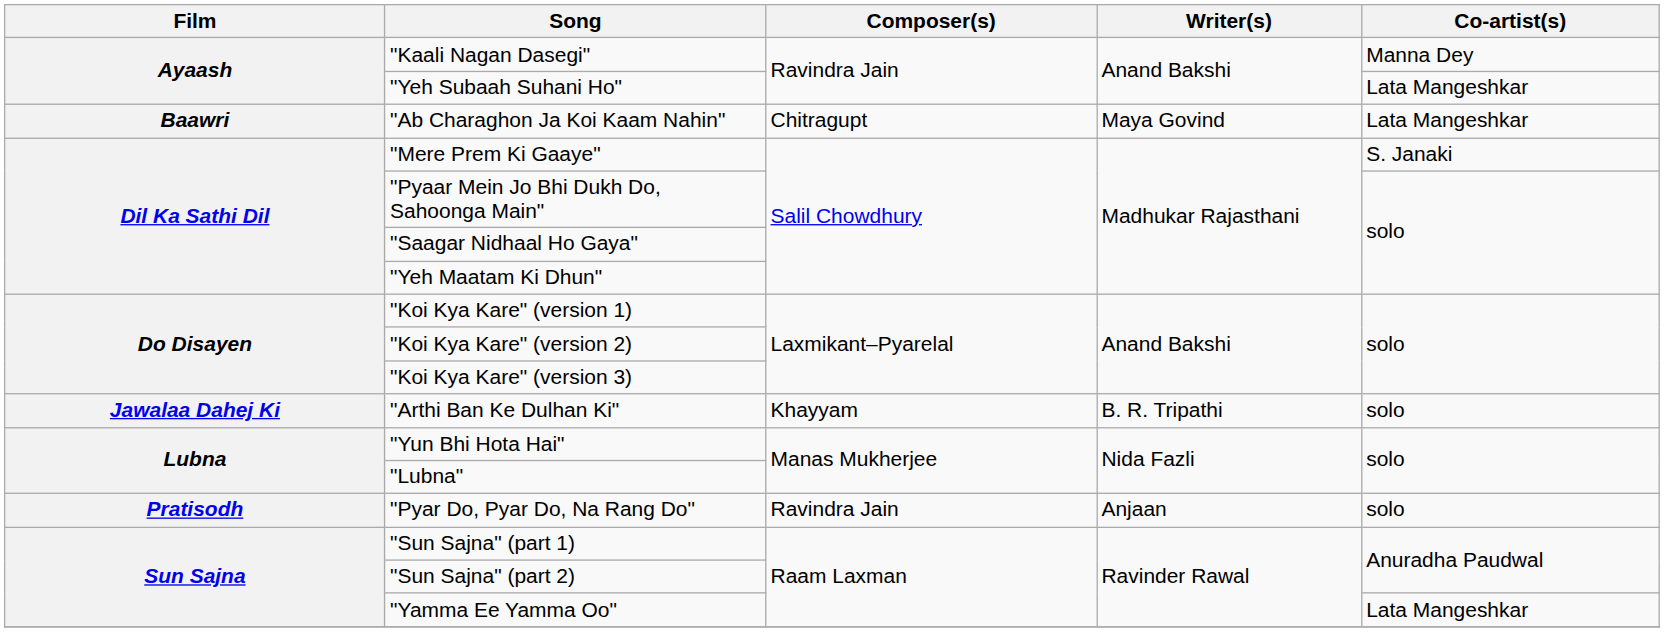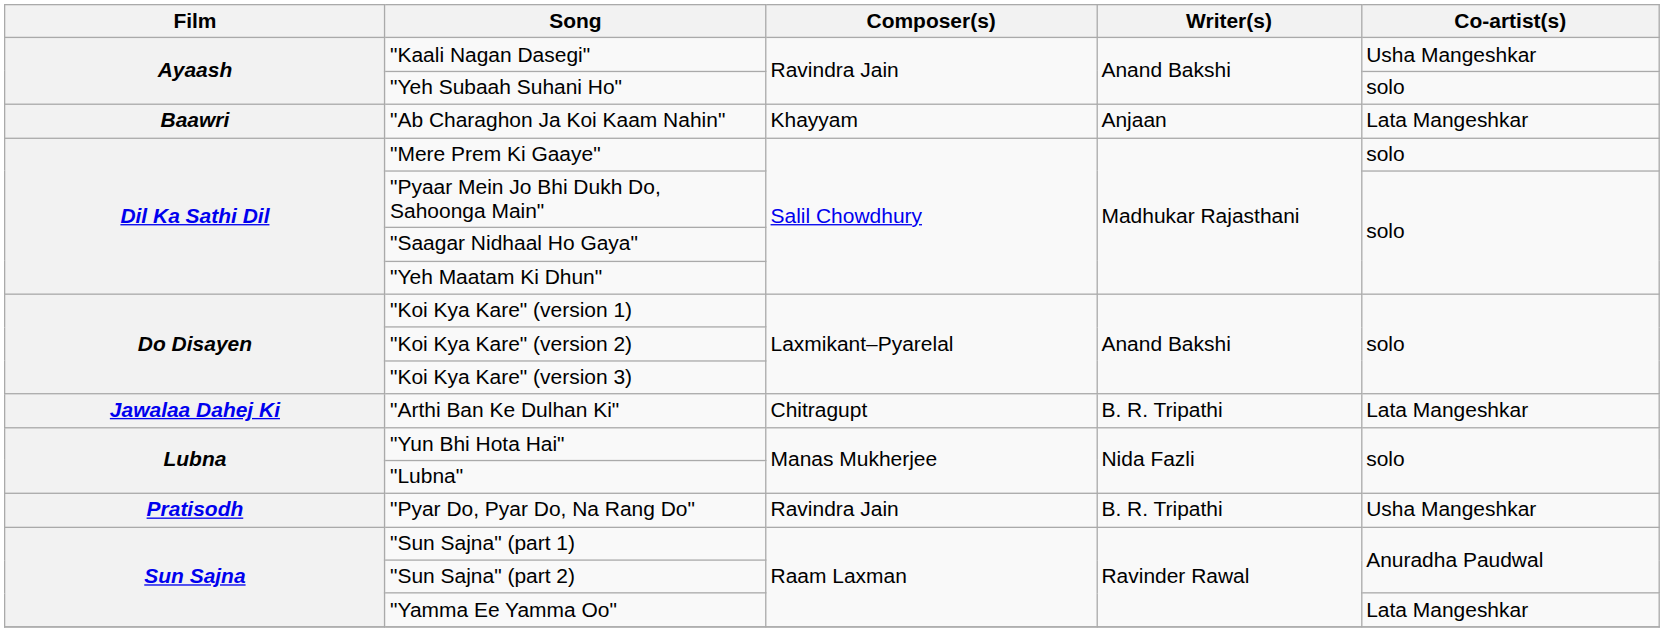(1420, 54) Manna Dey -> (1451, 54) Usha Mangeshkar
(1447, 87) Lata Mangeshkar -> (1385, 87) solo
(819, 120) Chitragupt -> (814, 120) Khayyam
(1163, 120) Maya Govind -> (1134, 120) Anjaan
(1409, 154) S. Janaki -> (1385, 154) solo
(814, 410) Khayyam -> (819, 410) Chitragupt
(1385, 410) solo -> (1447, 410) Lata Mangeshkar
(1134, 510) Anjaan -> (1162, 510) B. R. Tripathi
(1385, 510) solo -> (1451, 510) Usha Mangeshkar
